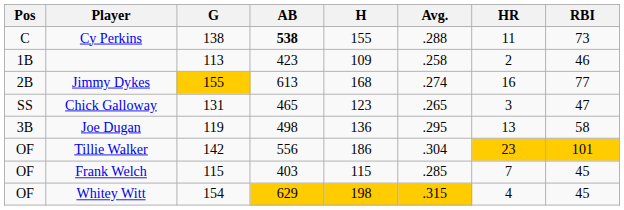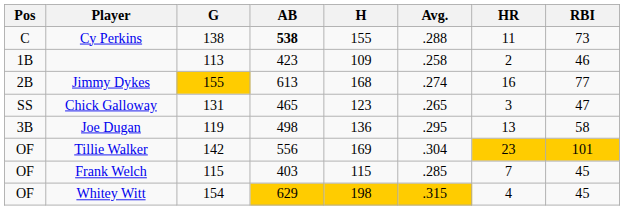(361, 149) 186 -> (361, 149) 169
